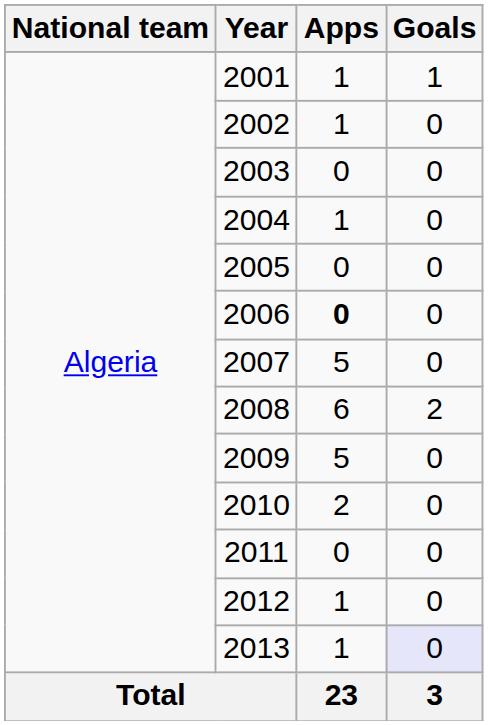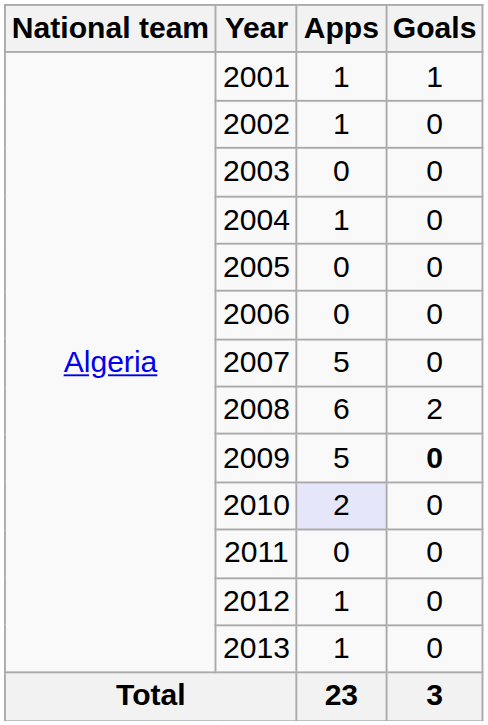(341, 314) bold -> (341, 314) normal
(435, 457) normal -> (435, 457) bold
(341, 505) no background -> (341, 505) lavender background
(435, 648) lavender background -> (435, 648) no background
